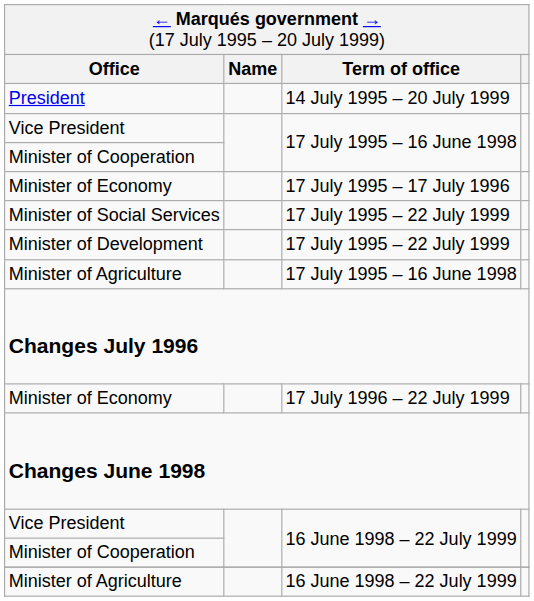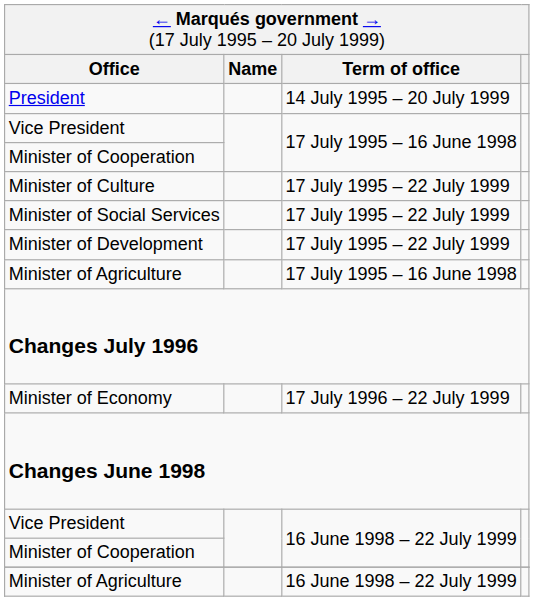- row: (90, 185)
+ row: (82, 185)
